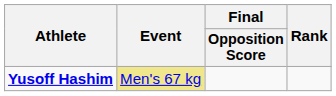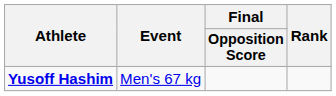(161, 79) khaki background -> (161, 79) no background
